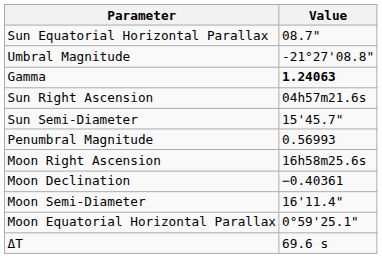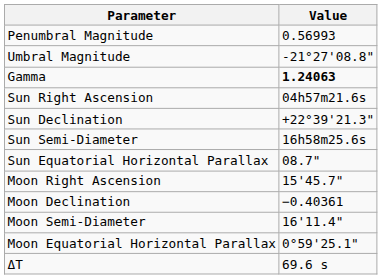rows swapped: (80, 139) <-> (138, 36)
+ row: (65, 119)
(313, 119) 15'45.7" -> (324, 139) 16h58m25.6s
(324, 160) 16h58m25.6s -> (313, 181) 15'45.7"
